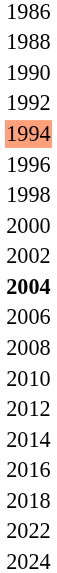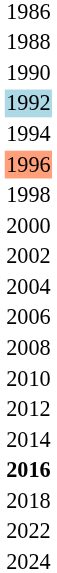(28, 103) no background -> (28, 103) lightblue background
(28, 133) lightsalmon background -> (28, 133) no background
(28, 164) no background -> (28, 164) lightsalmon background
(28, 286) bold -> (28, 286) normal
(28, 470) normal -> (28, 470) bold
